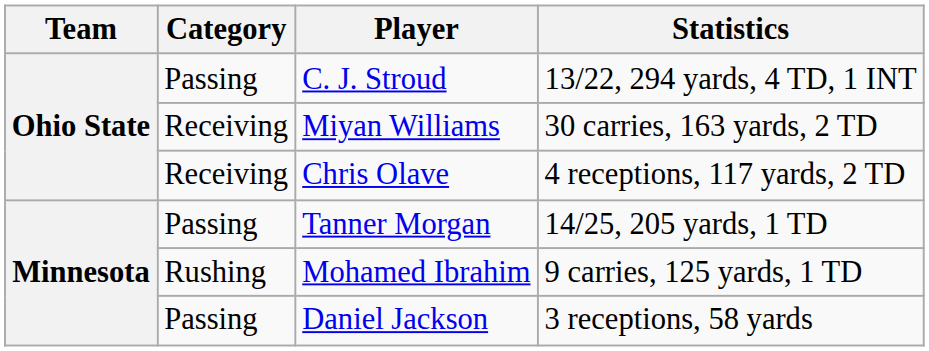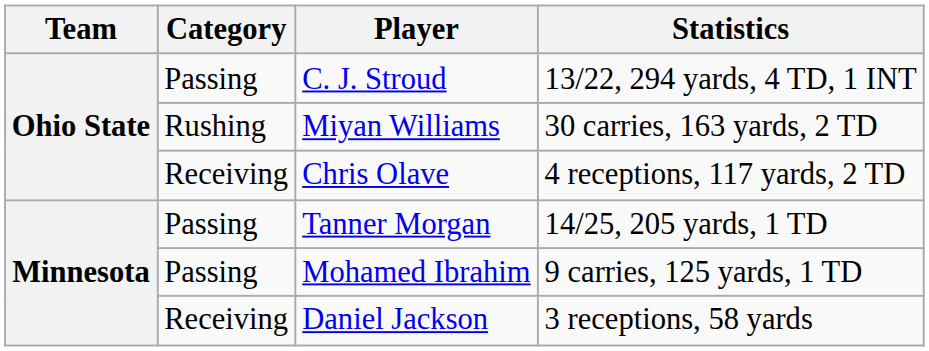(226, 126) Receiving -> (215, 126) Rushing
(215, 271) Rushing -> (211, 271) Passing
(211, 320) Passing -> (226, 320) Receiving
